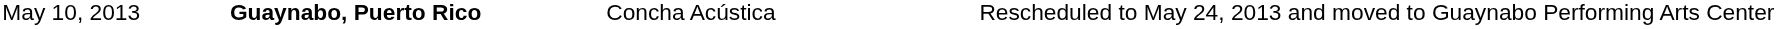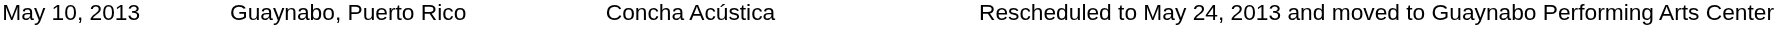(356, 12) bold -> (348, 12) normal
